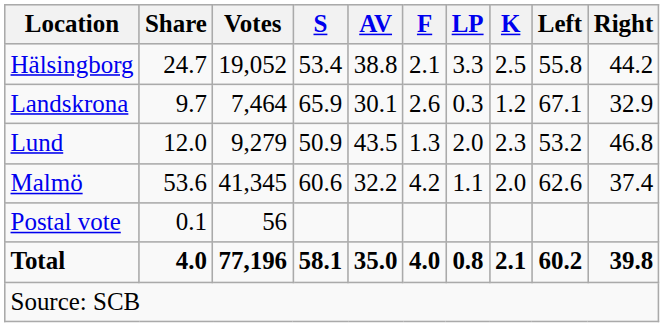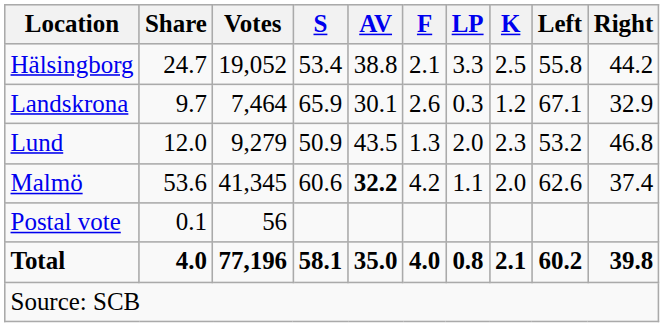(376, 182) normal -> (376, 182) bold
